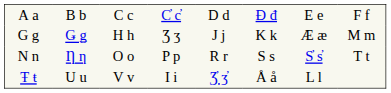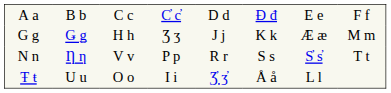(124, 56) O o -> (124, 56) V v
(124, 77) V v -> (124, 77) O o
